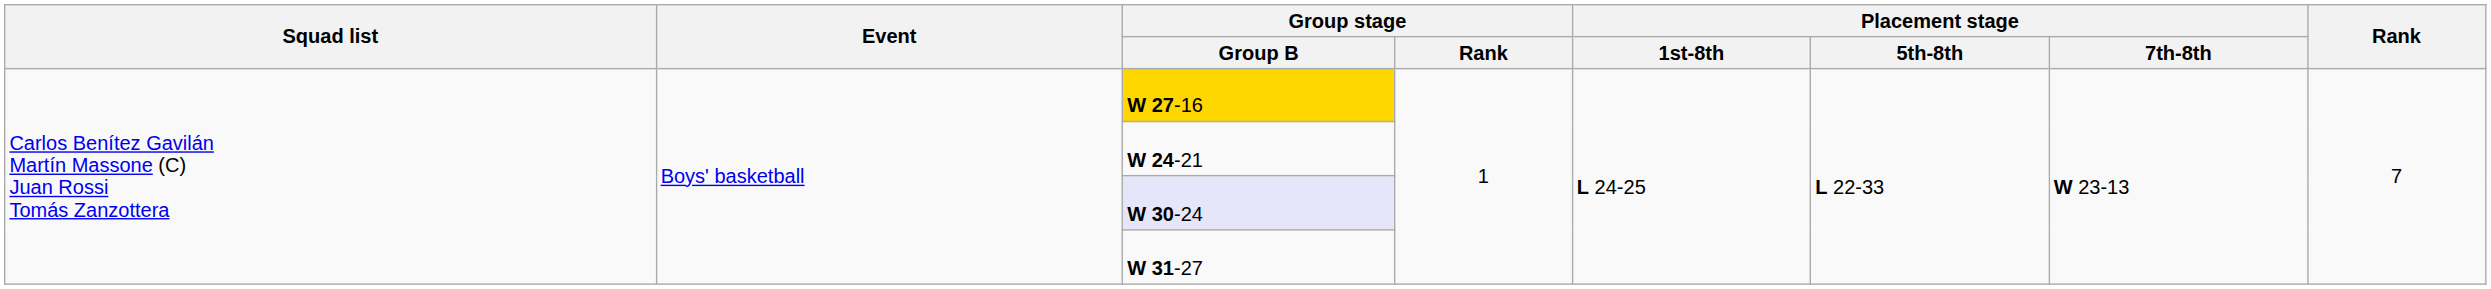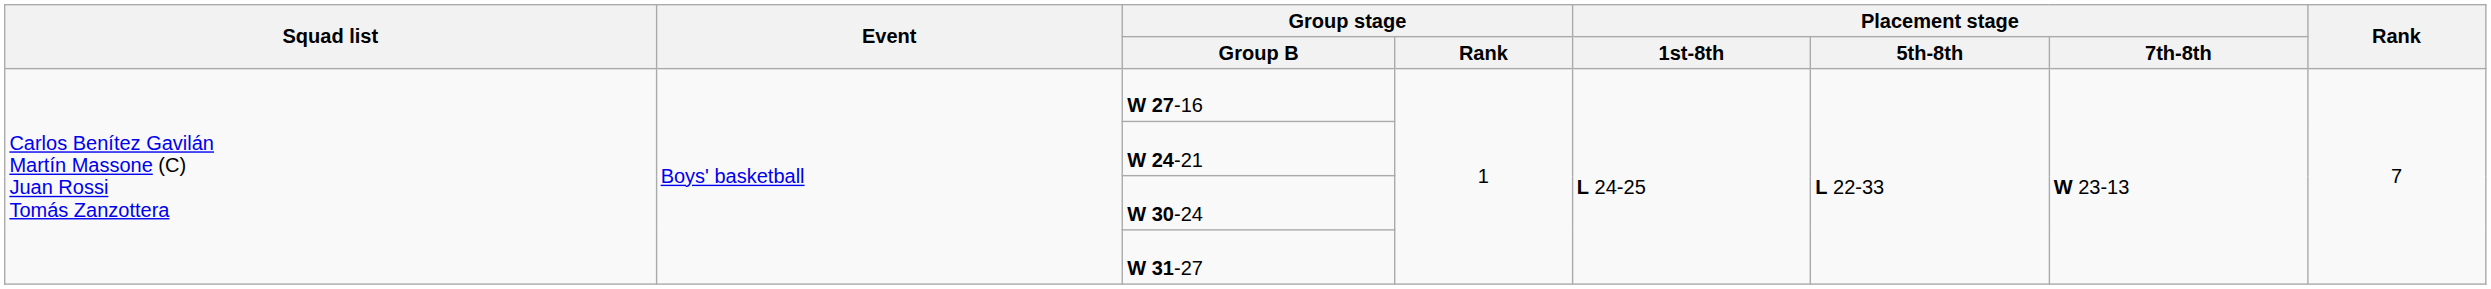(1165, 106) gold background -> (1165, 106) no background
(1165, 214) lavender background -> (1165, 214) no background
